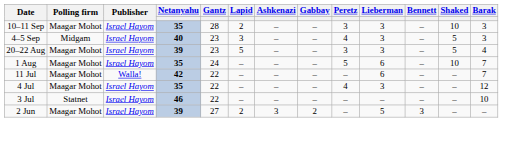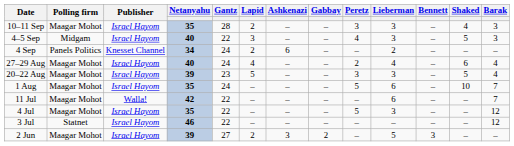(454, 27) 10 -> (466, 27) 4
(215, 39) 23 -> (226, 39) 22
+ row: (26, 51)
+ row: (26, 63)
(346, 87) 4 -> (357, 111) 5
(484, 99) 10 -> (495, 123) 12
